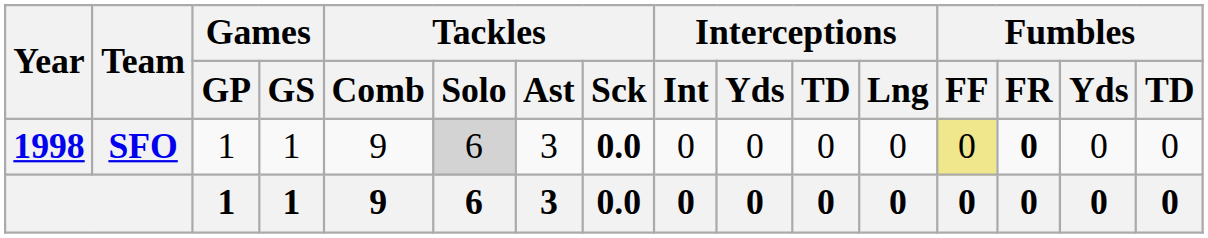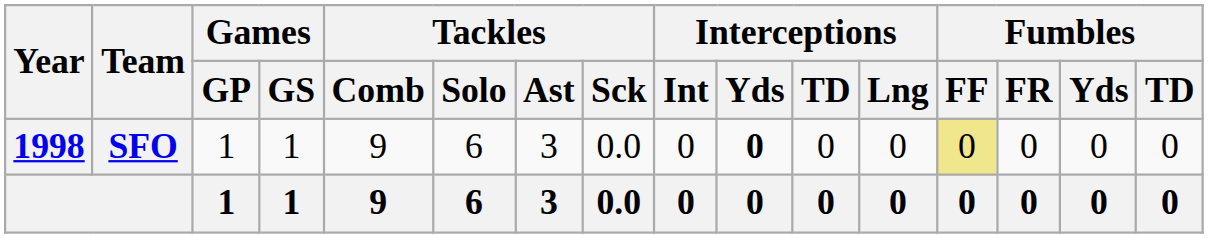(474, 145) lightgrey background -> (474, 145) no background
(619, 145) bold -> (619, 145) normal
(755, 145) normal -> (755, 145) bold
(1029, 145) bold -> (1029, 145) normal
